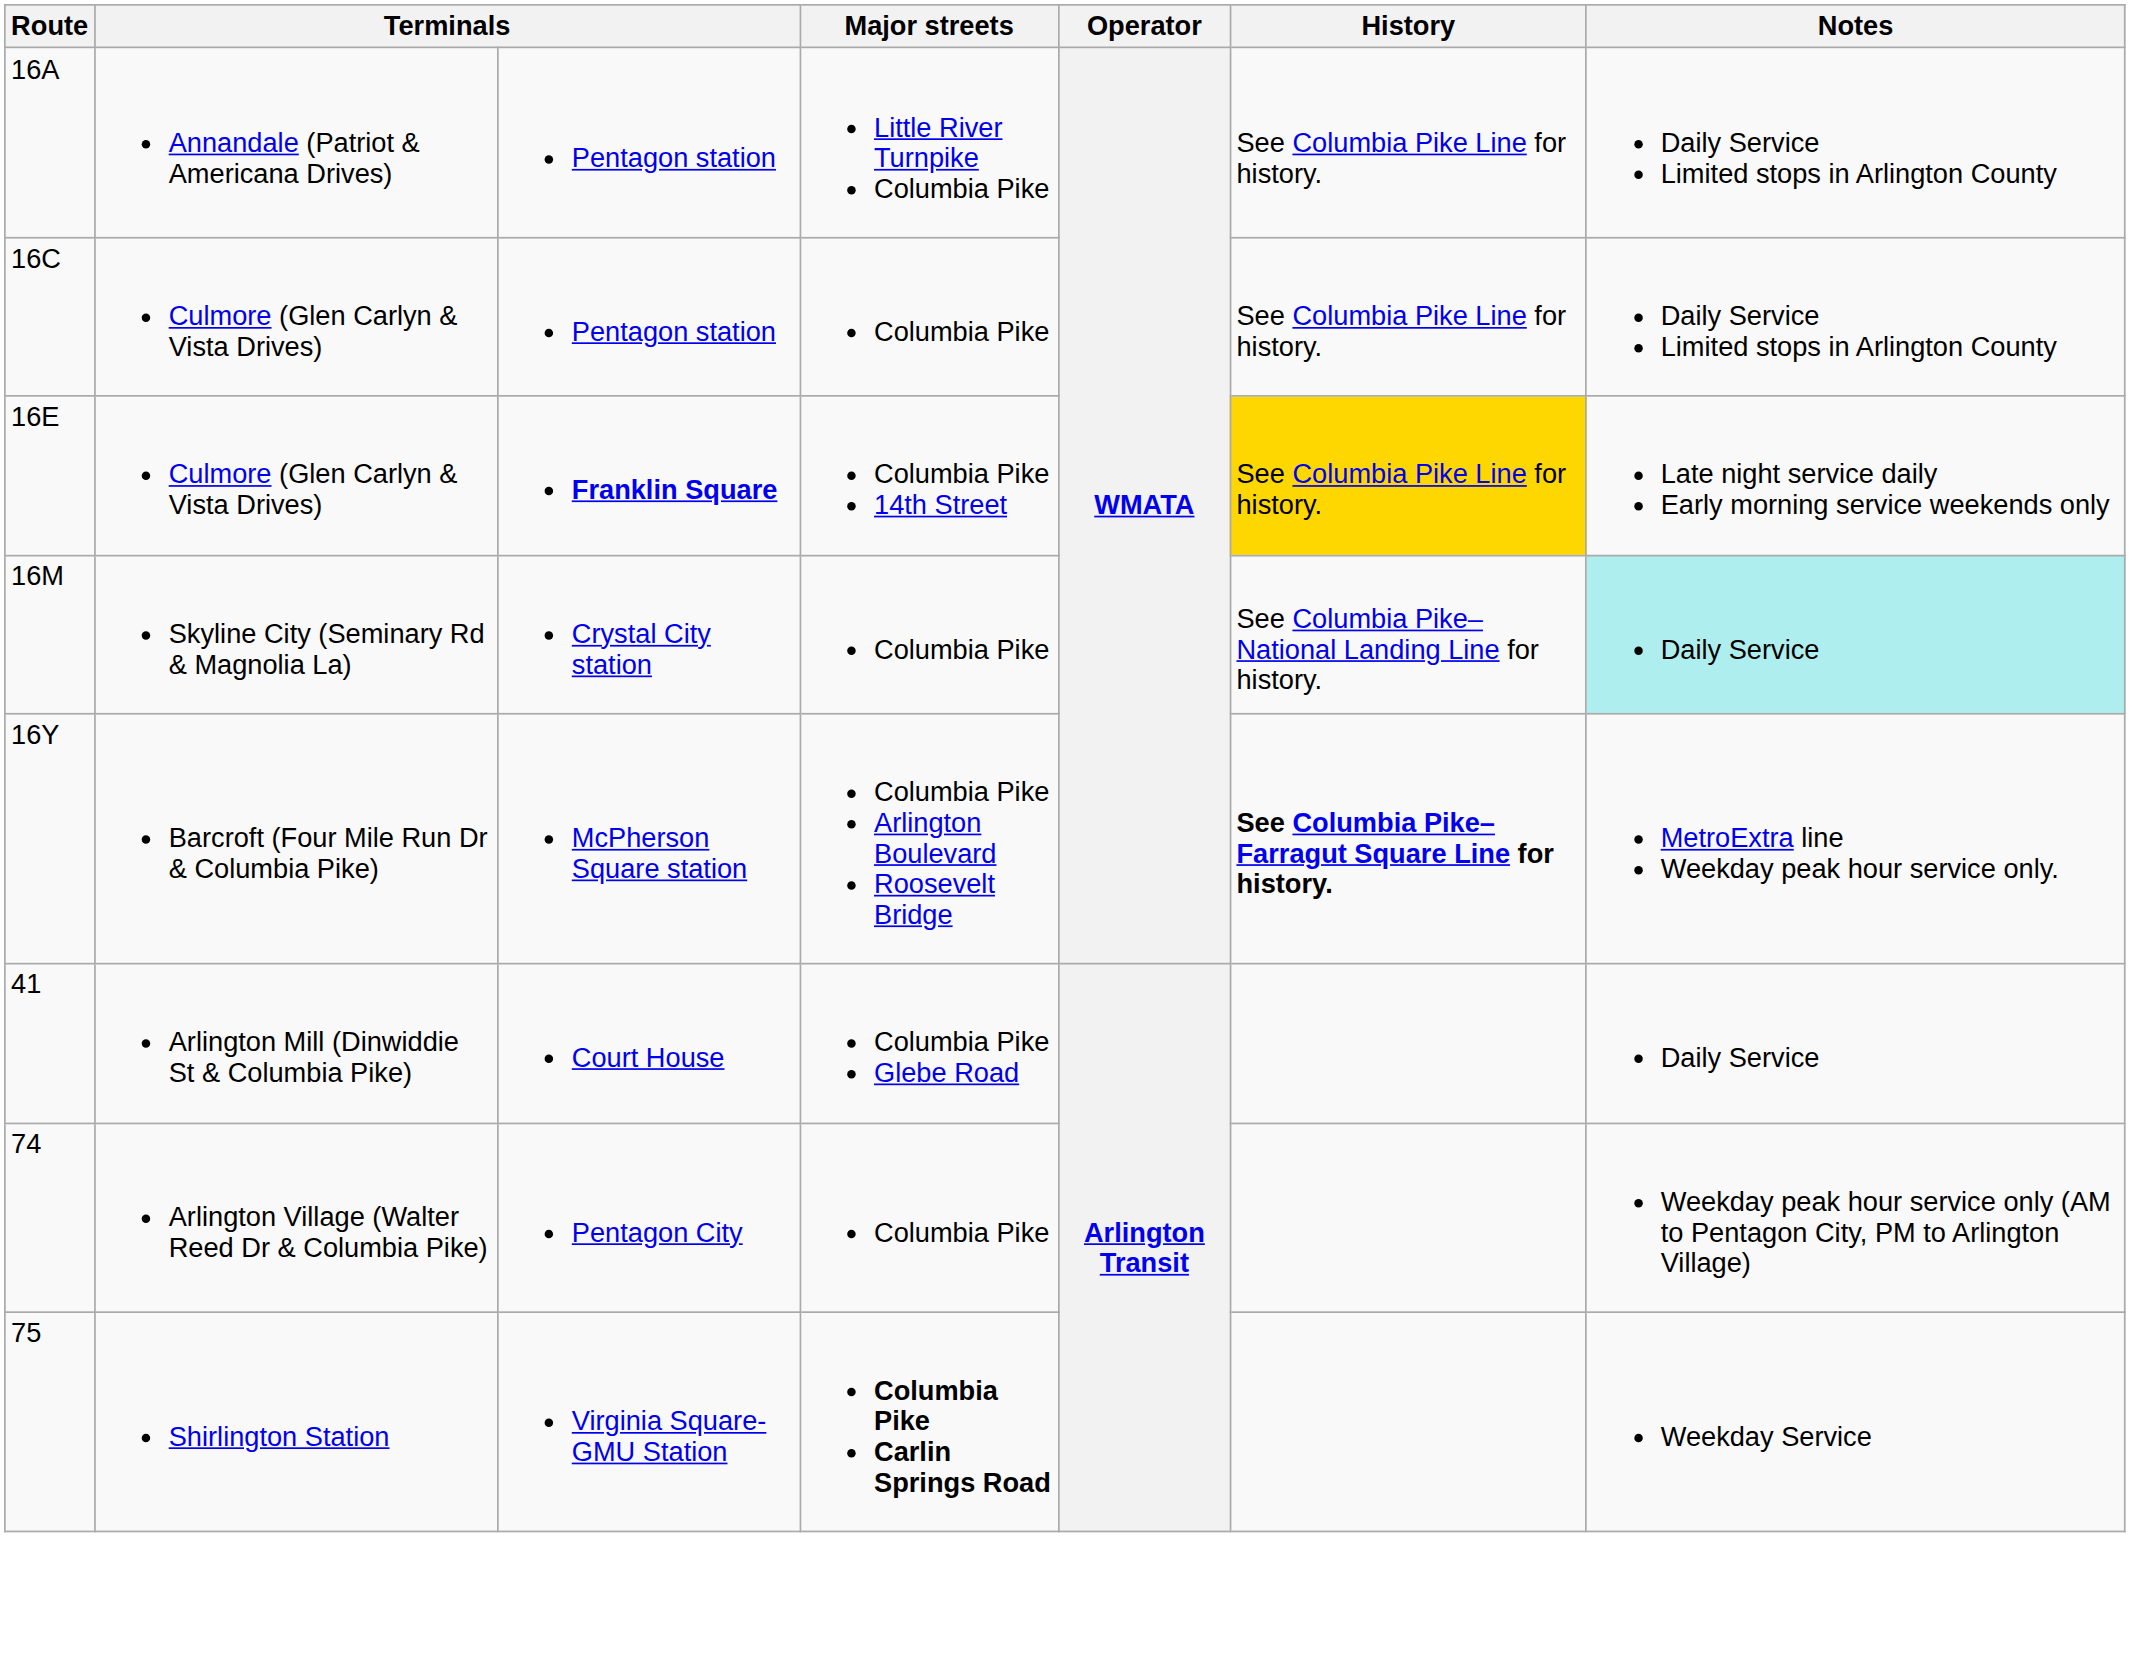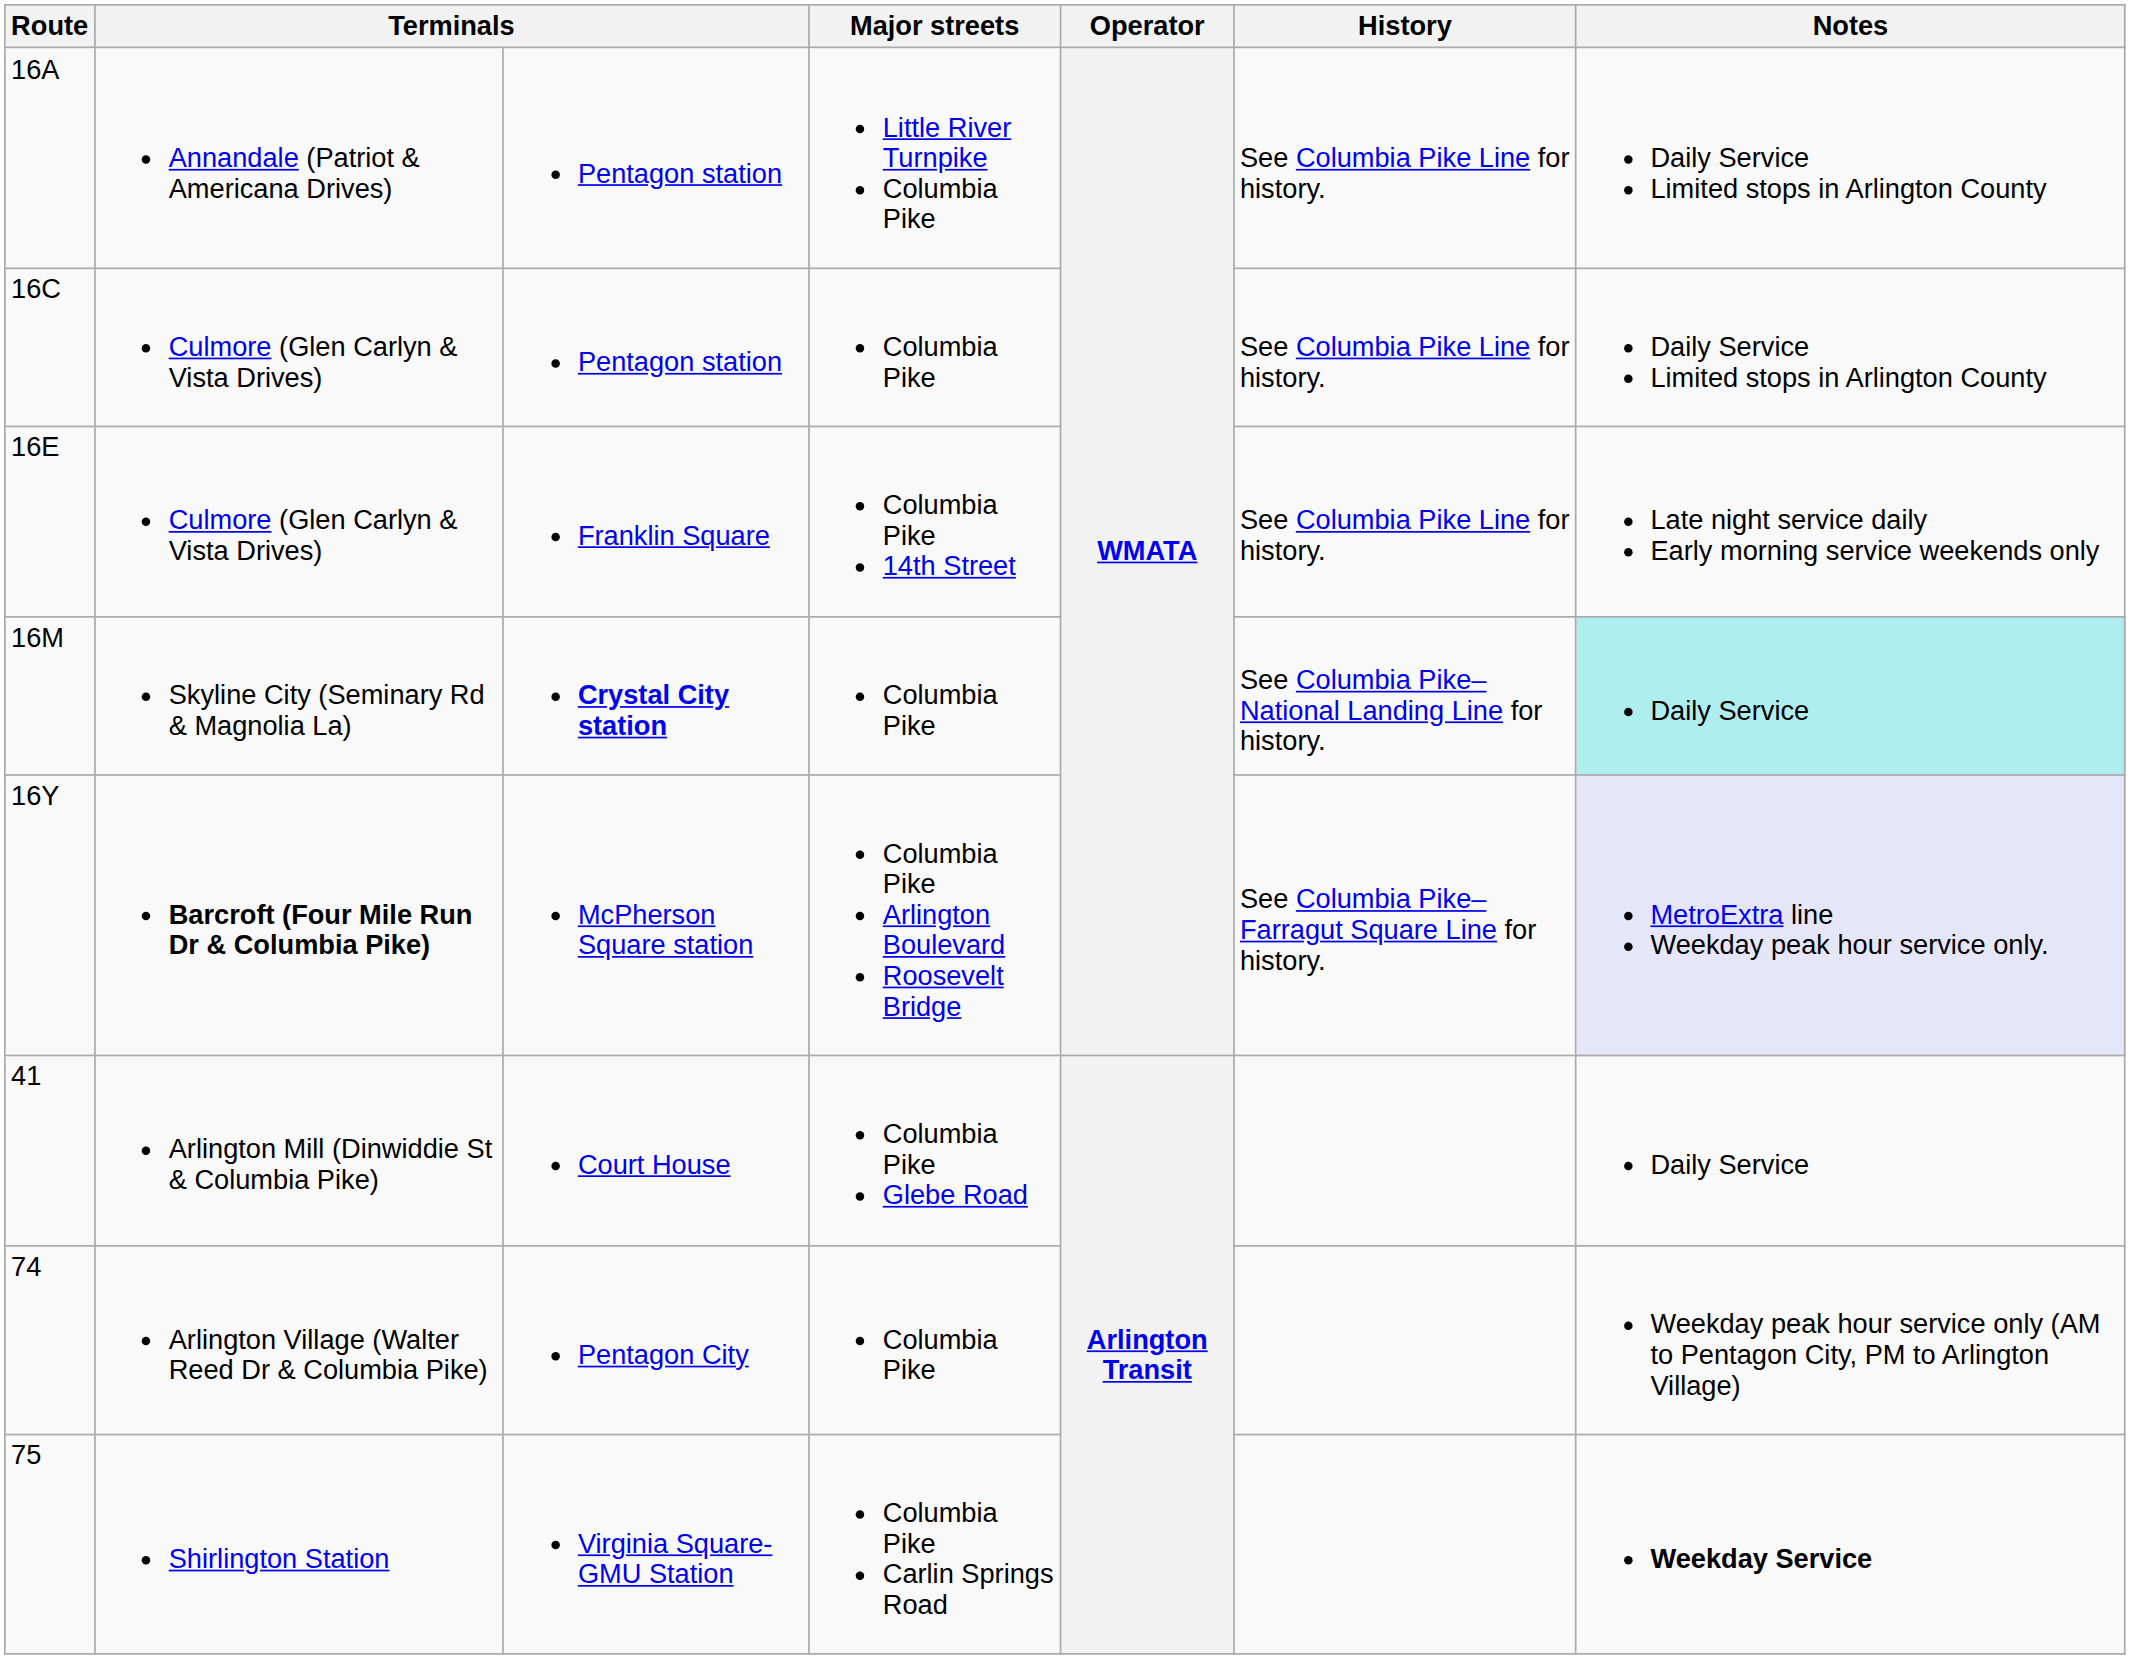(649, 491) bold -> (656, 537) normal
(1401, 490) gold background -> (1405, 536) no background
(649, 649) normal -> (656, 711) bold
(296, 854) normal -> (299, 931) bold
(1395, 853) bold -> (1388, 930) normal
(1856, 854) no background -> (1850, 931) lavender background
(929, 1437) bold -> (935, 1560) normal
(1856, 1437) normal -> (1850, 1560) bold
